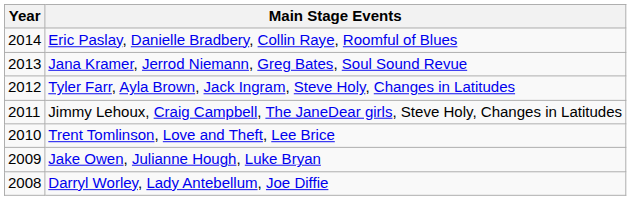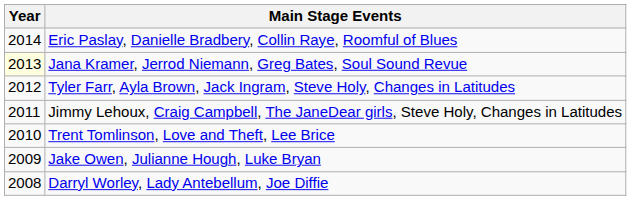(25, 64) no background -> (25, 64) lightyellow background
